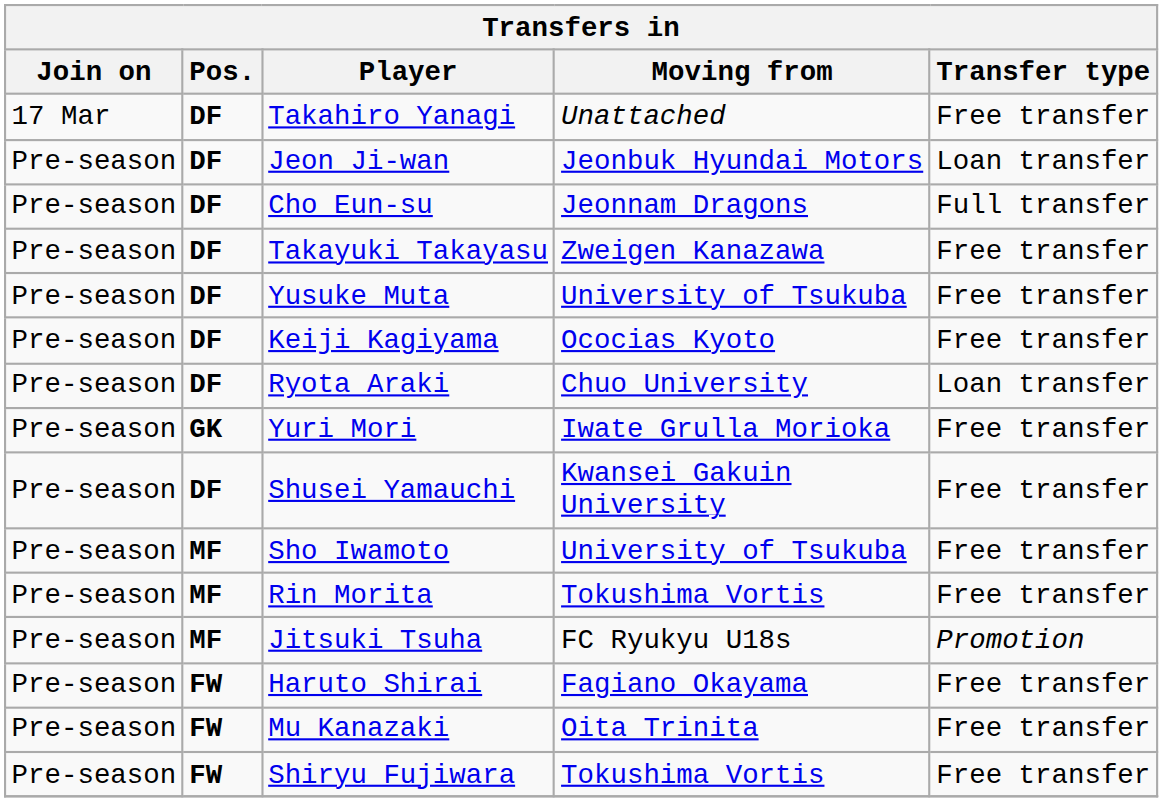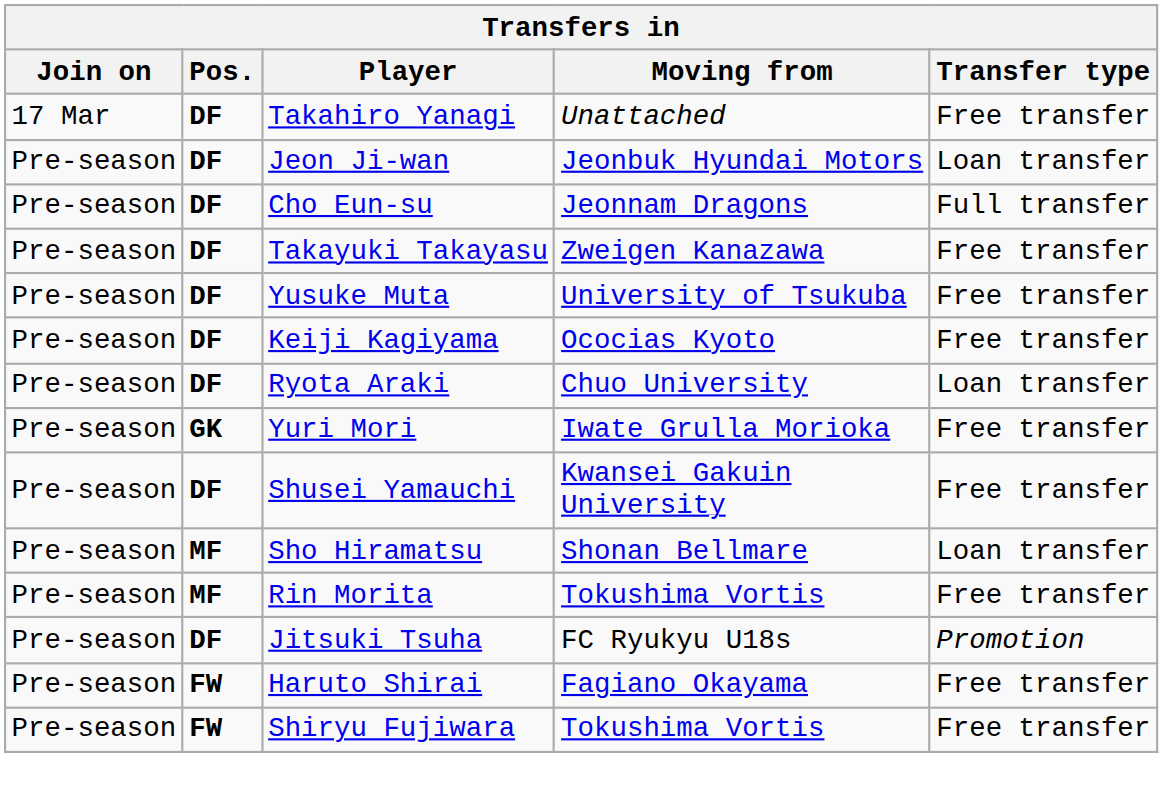- row: (359, 551)
+ row: (375, 551)
(206, 640) MF -> (206, 640) DF
- row: (359, 730)
